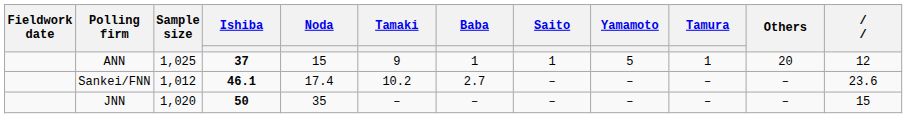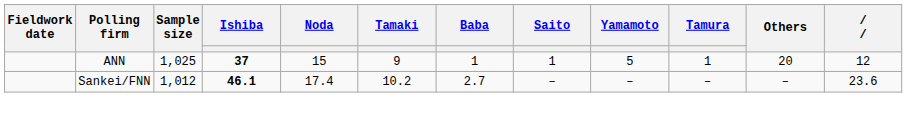- row: (114, 102)
